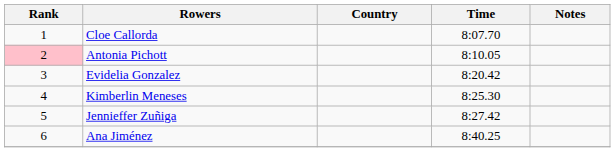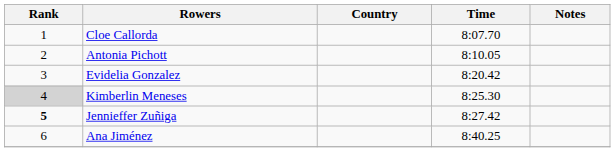(44, 55) pink background -> (44, 55) no background
(44, 95) no background -> (44, 95) lightgrey background
(44, 116) normal -> (44, 116) bold
